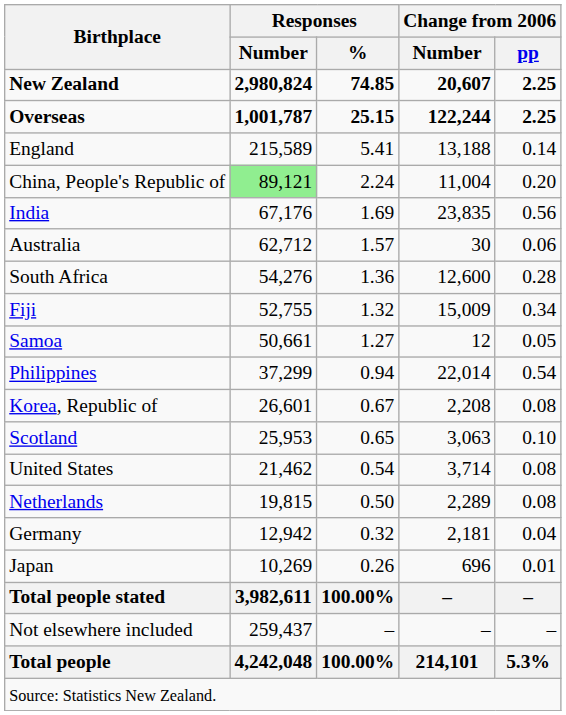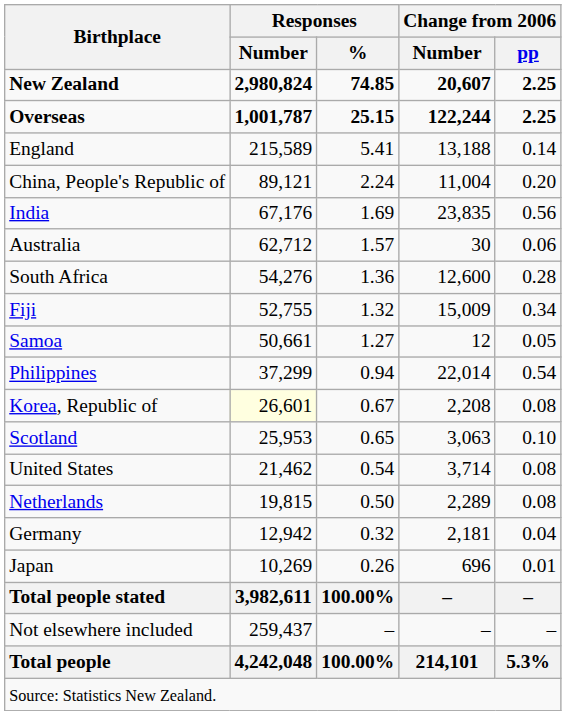(285, 181) lightgreen background -> (285, 181) no background
(285, 405) no background -> (285, 405) lightyellow background
